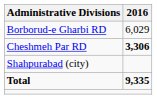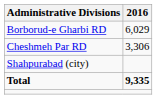(137, 47) bold -> (137, 47) normal
